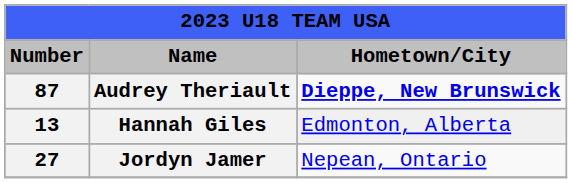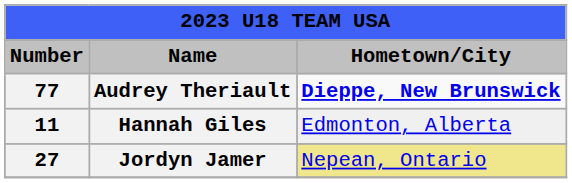(47, 91) 87 -> (47, 91) 77
(47, 126) 13 -> (47, 126) 11
(394, 160) no background -> (394, 160) khaki background
